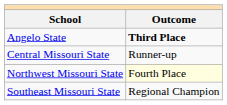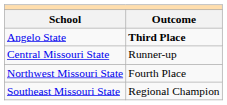(157, 73) lightyellow background -> (157, 73) no background
